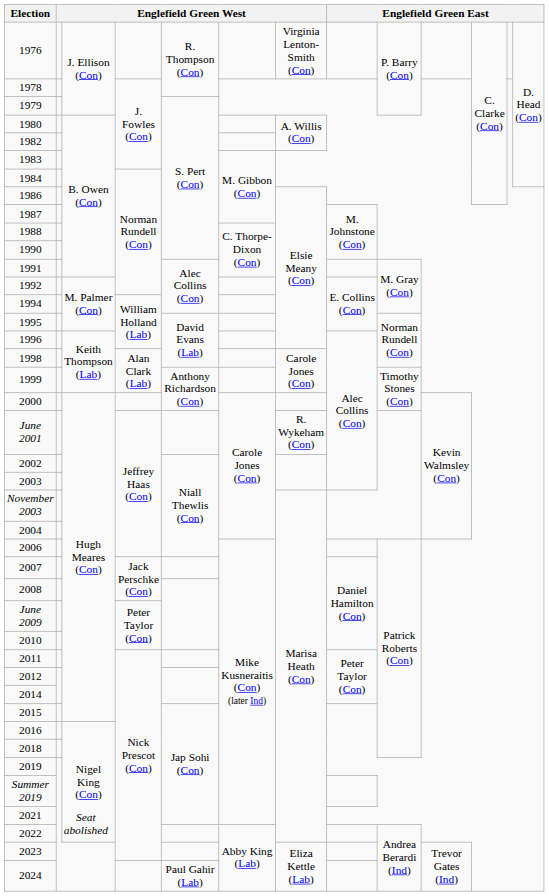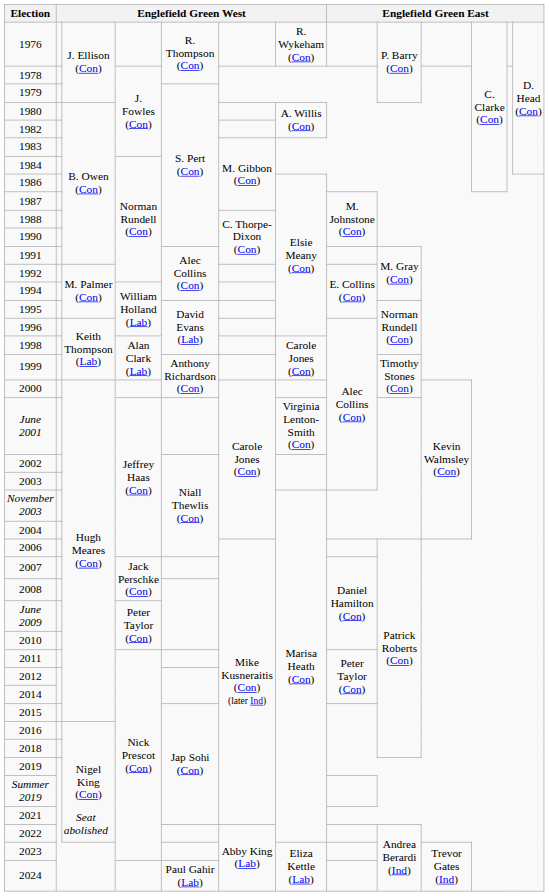(301, 50) Virginia Lenton-Smith (Con) -> (301, 44) R. Wykeham (Con)
(301, 432) R. Wykeham (Con) -> (301, 426) Virginia Lenton-Smith (Con)
